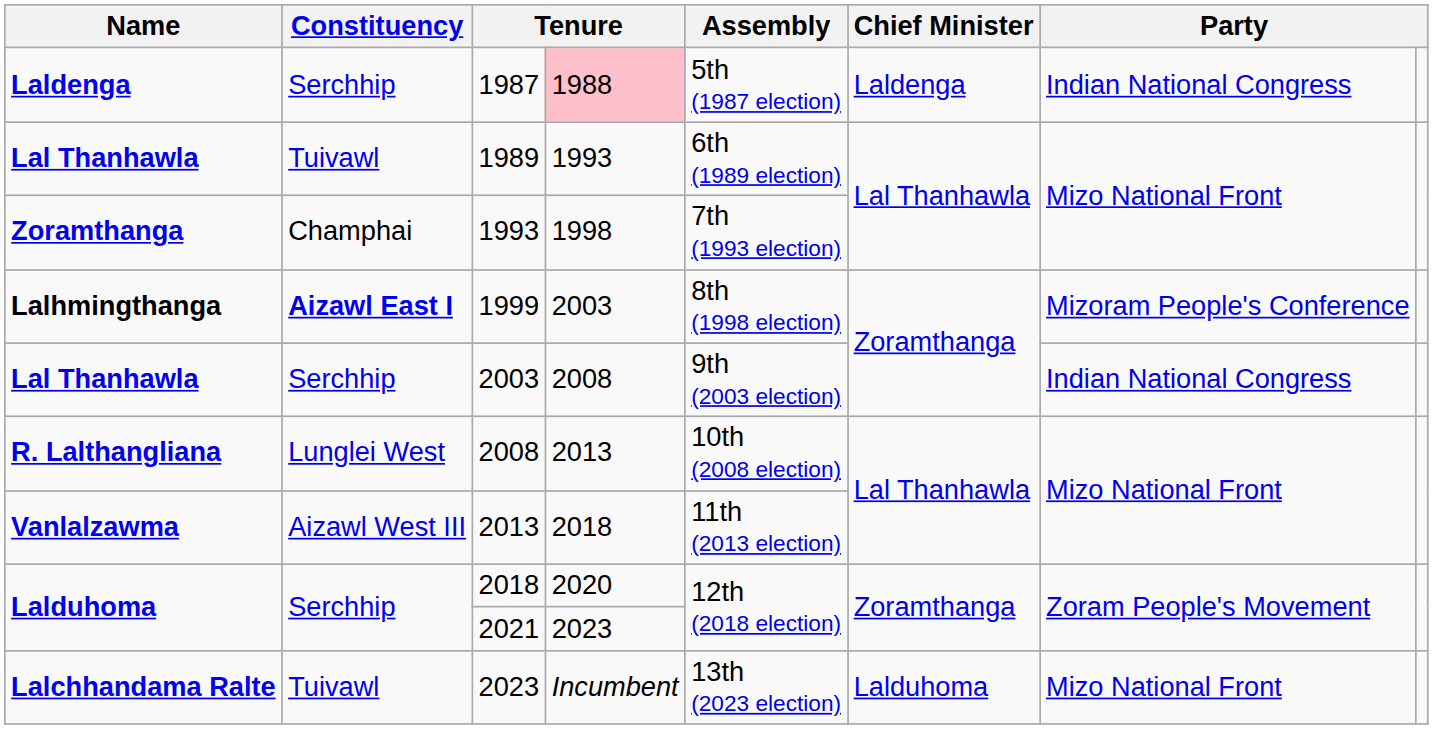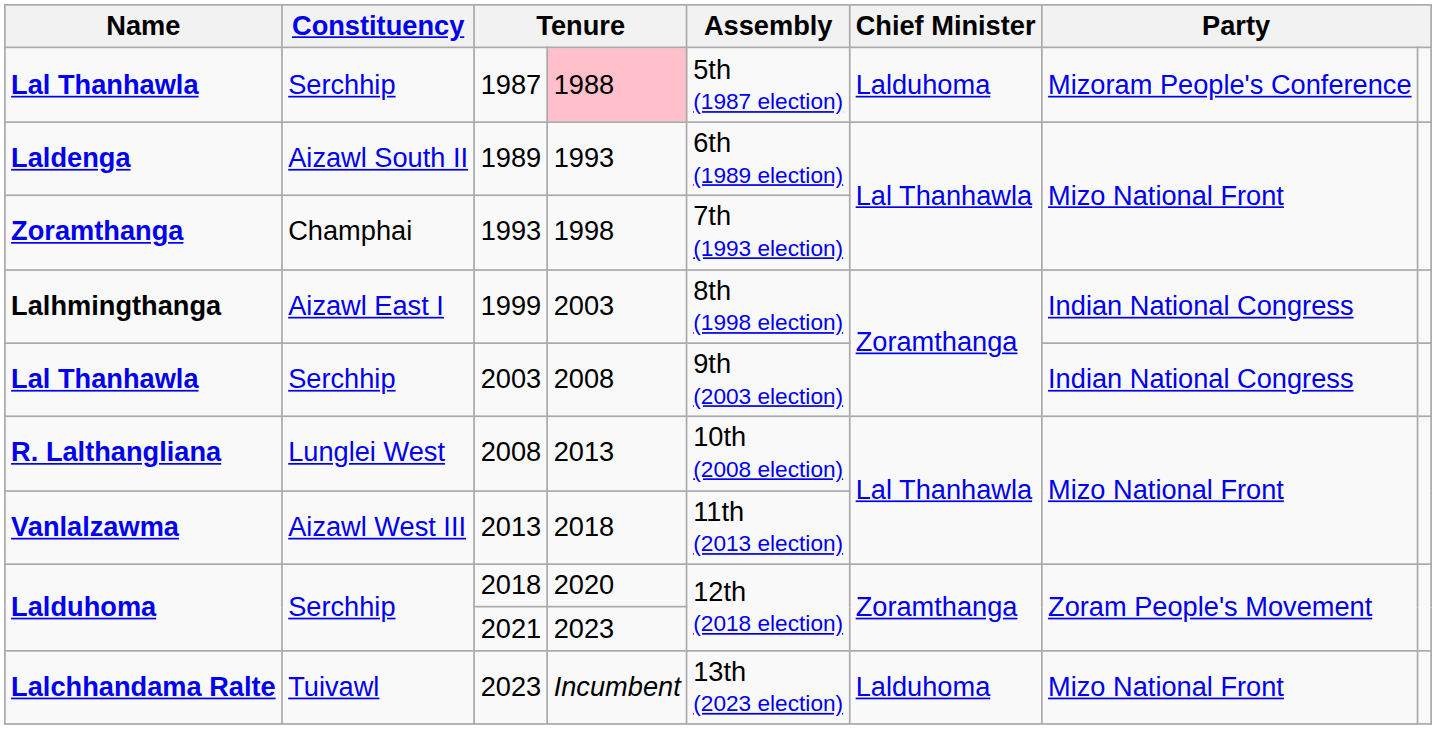(71, 84) Laldenga -> (105, 84) Lal Thanhawla
(910, 84) Laldenga -> (923, 84) Lalduhoma
(1199, 84) Indian National Congress -> (1230, 84) Mizoram People's Conference
(105, 158) Lal Thanhawla -> (71, 158) Laldenga
(334, 158) Tuivawl -> (378, 158) Aizawl South II
(371, 305) bold -> (366, 305) normal
(1228, 305) Mizoram People's Conference -> (1201, 305) Indian National Congress
